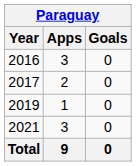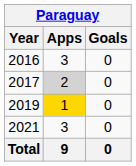(64, 82) no background -> (64, 82) lightgrey background
(64, 104) no background -> (64, 104) gold background
